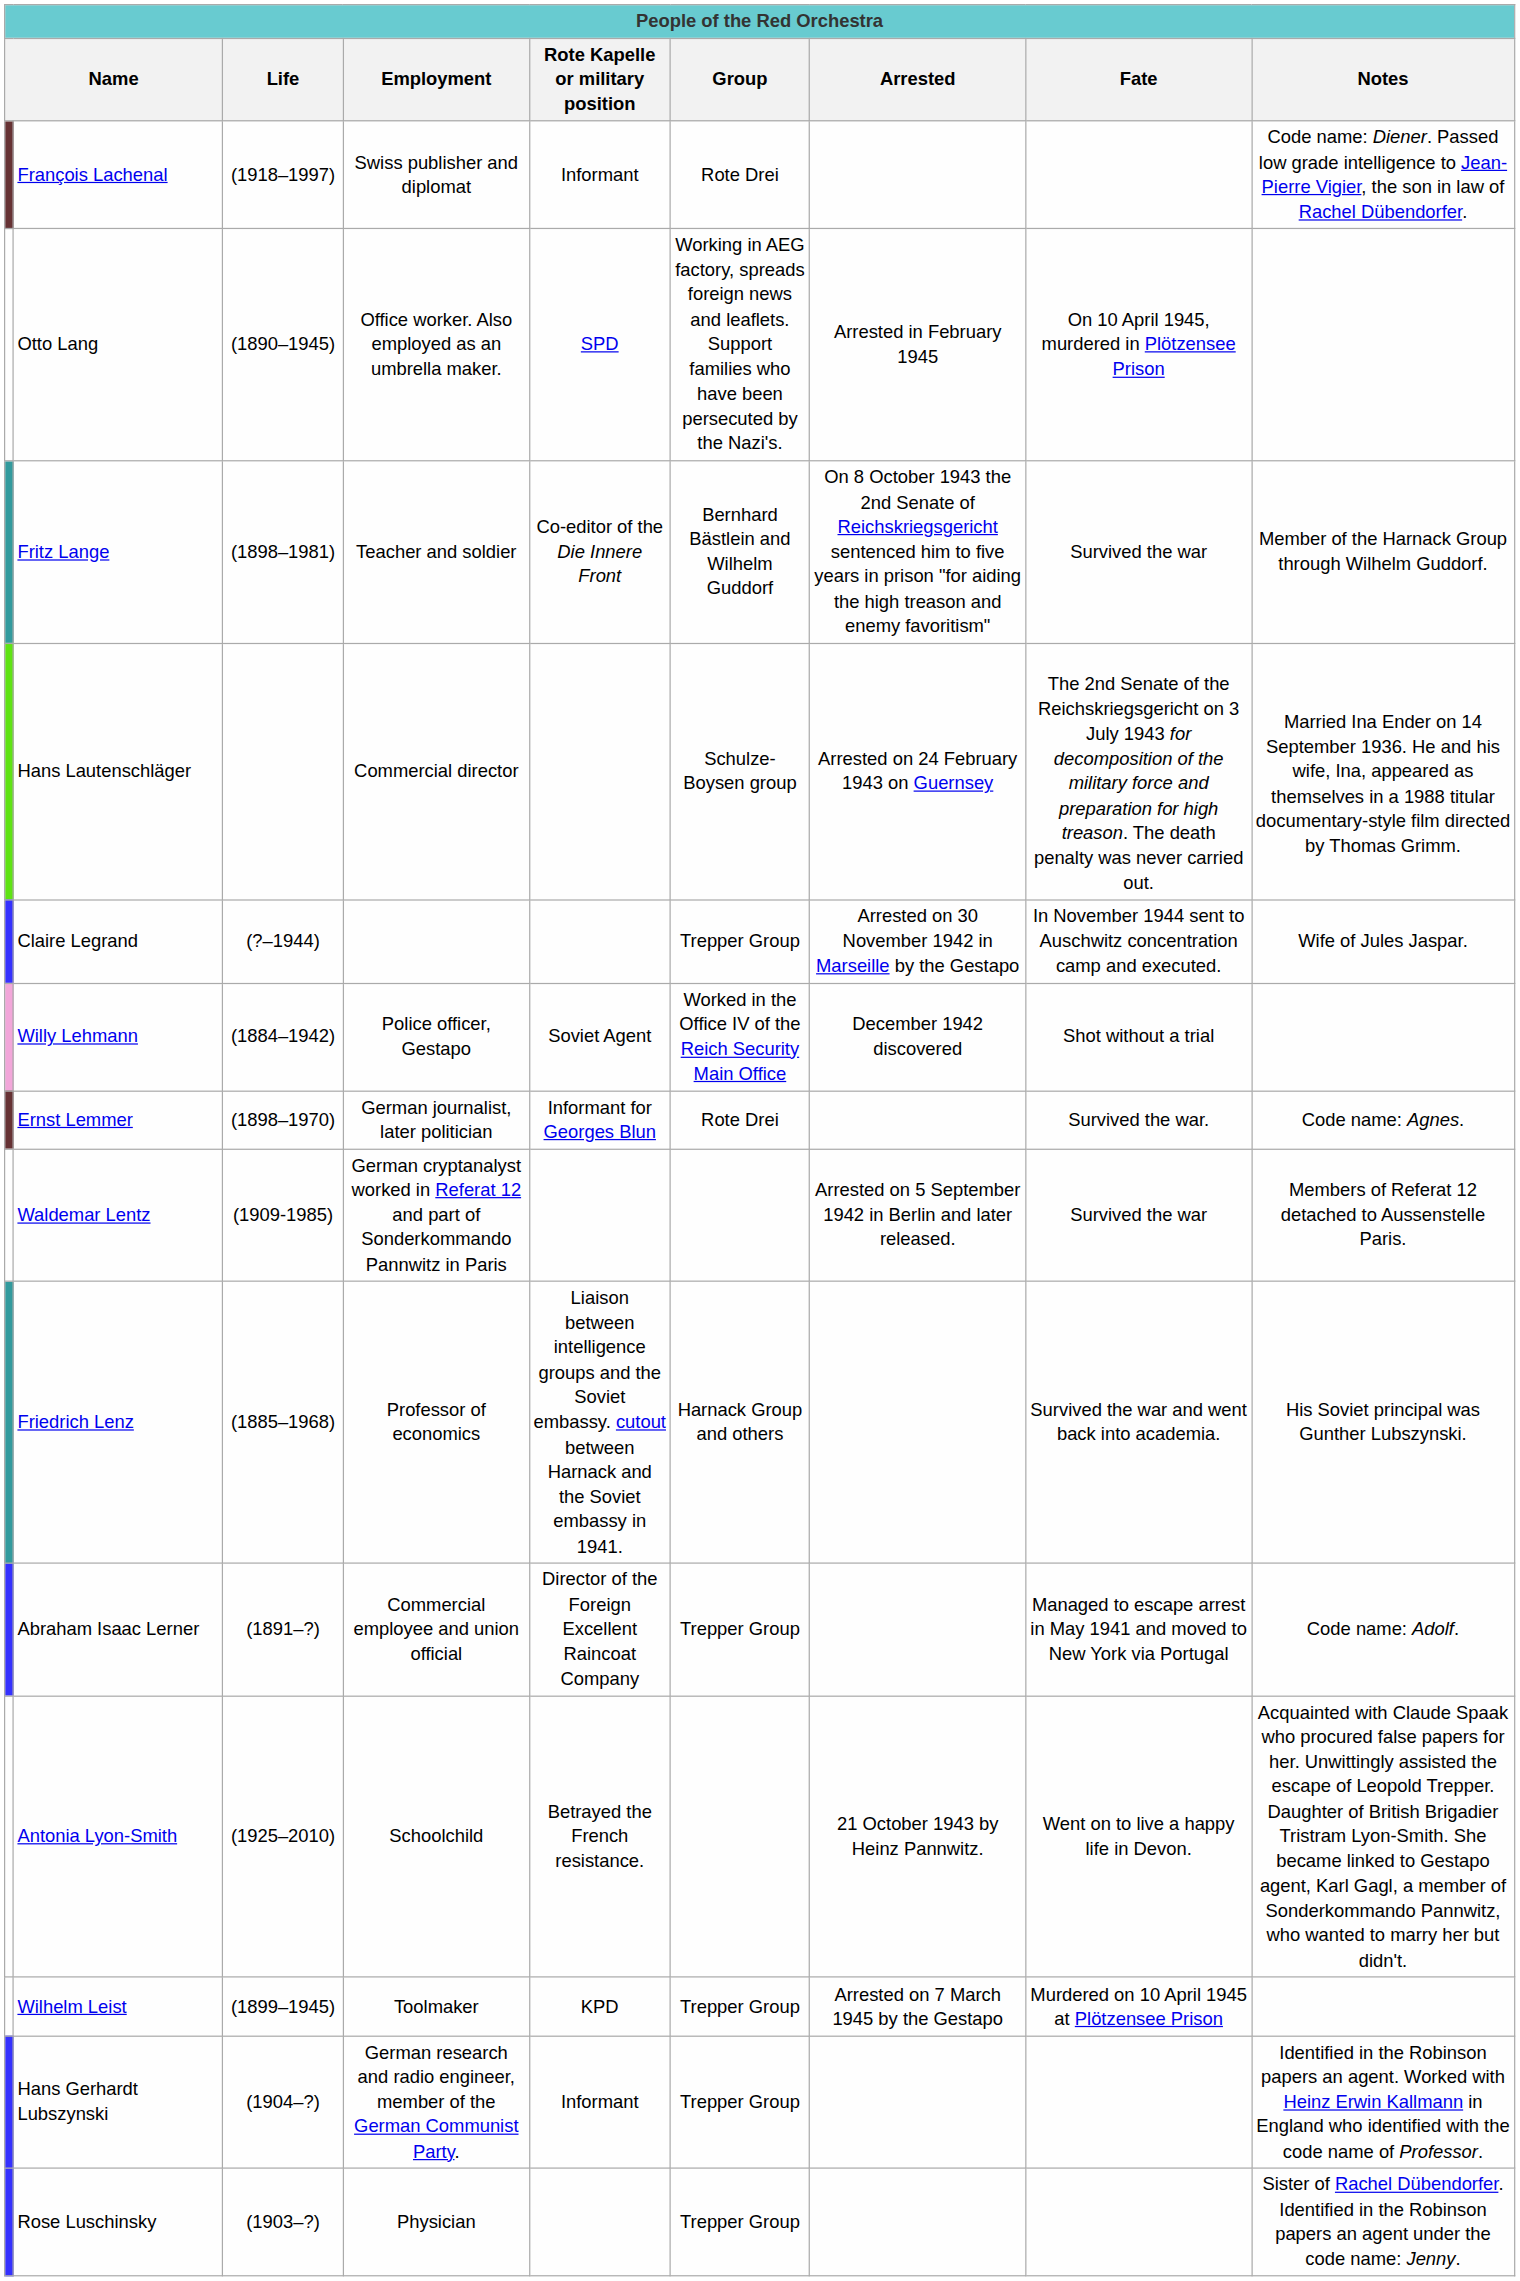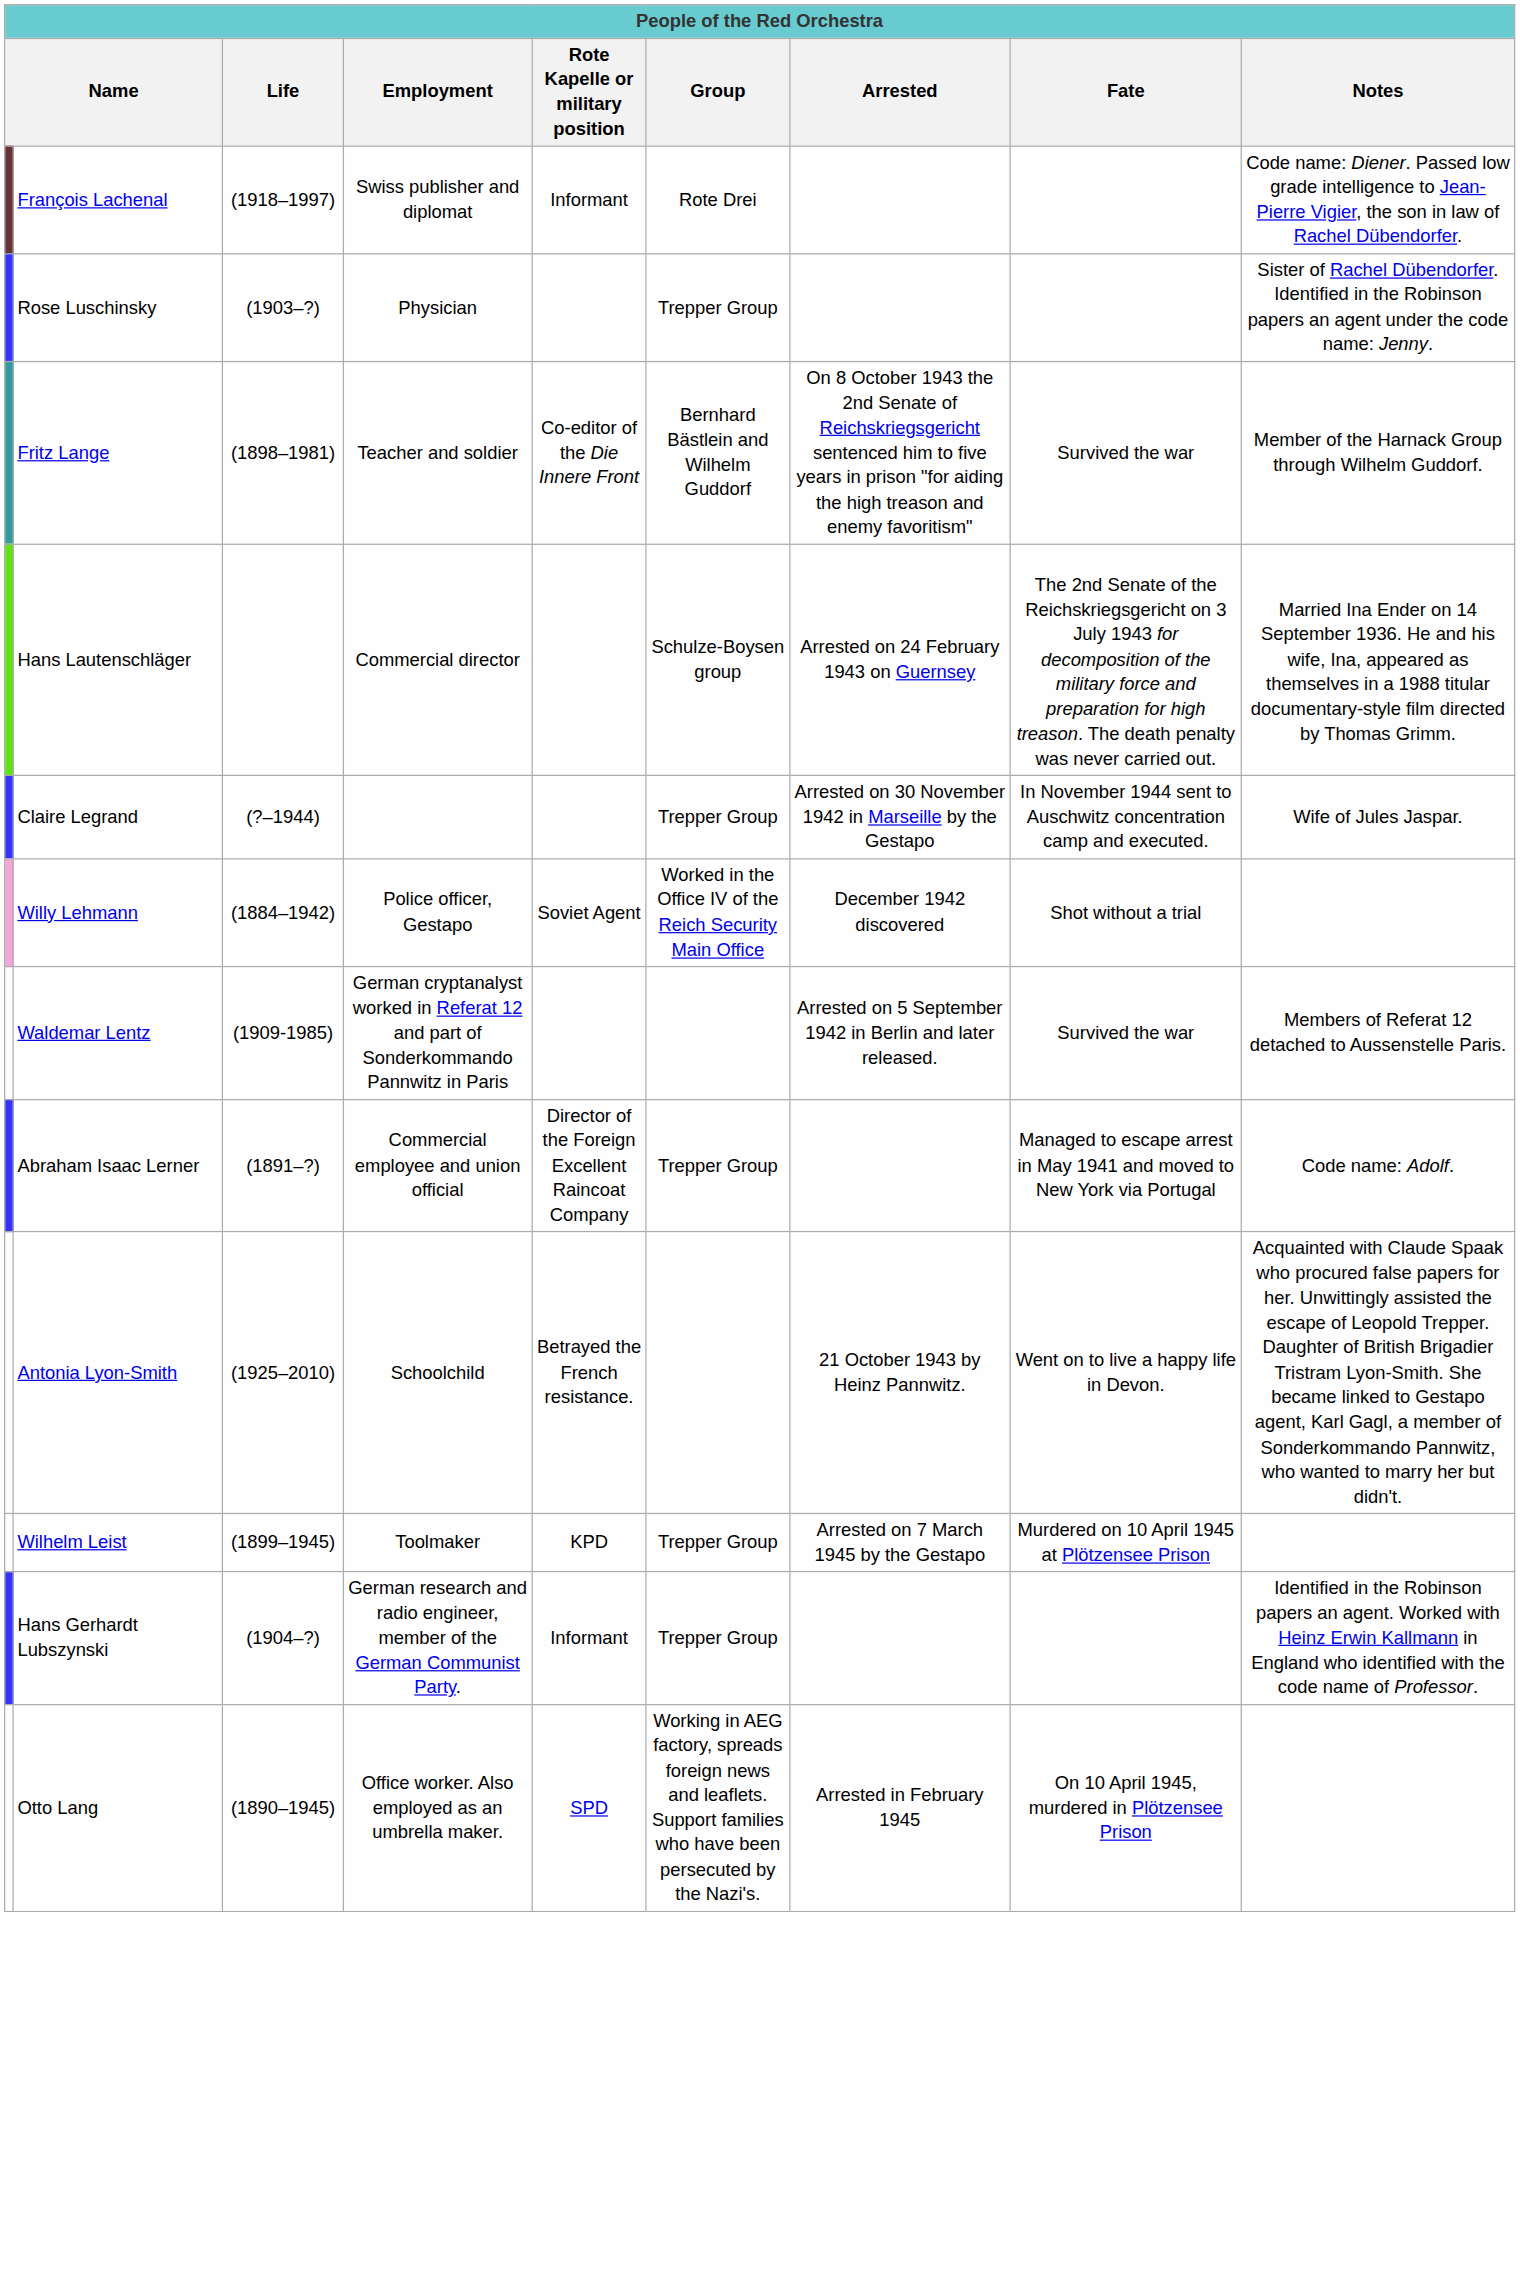rows swapped: (58, 344) <-> (87, 2222)
- row: (75, 1119)
- row: (76, 1422)
